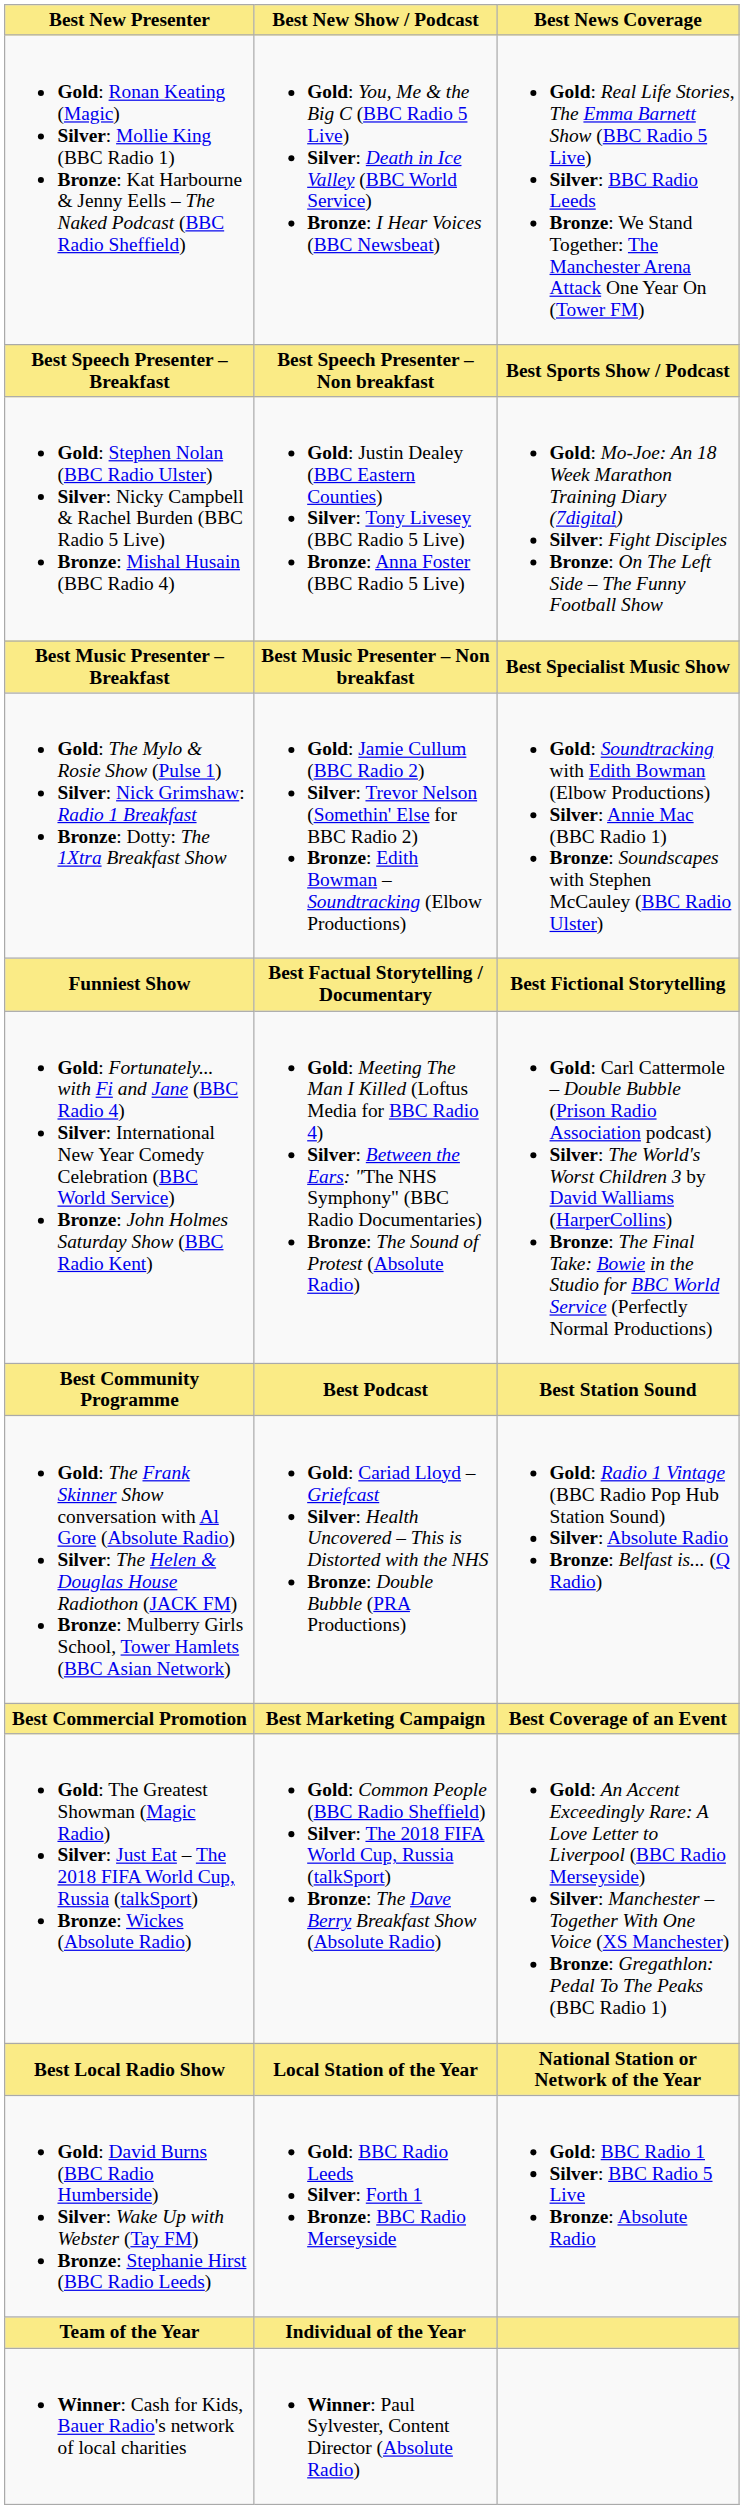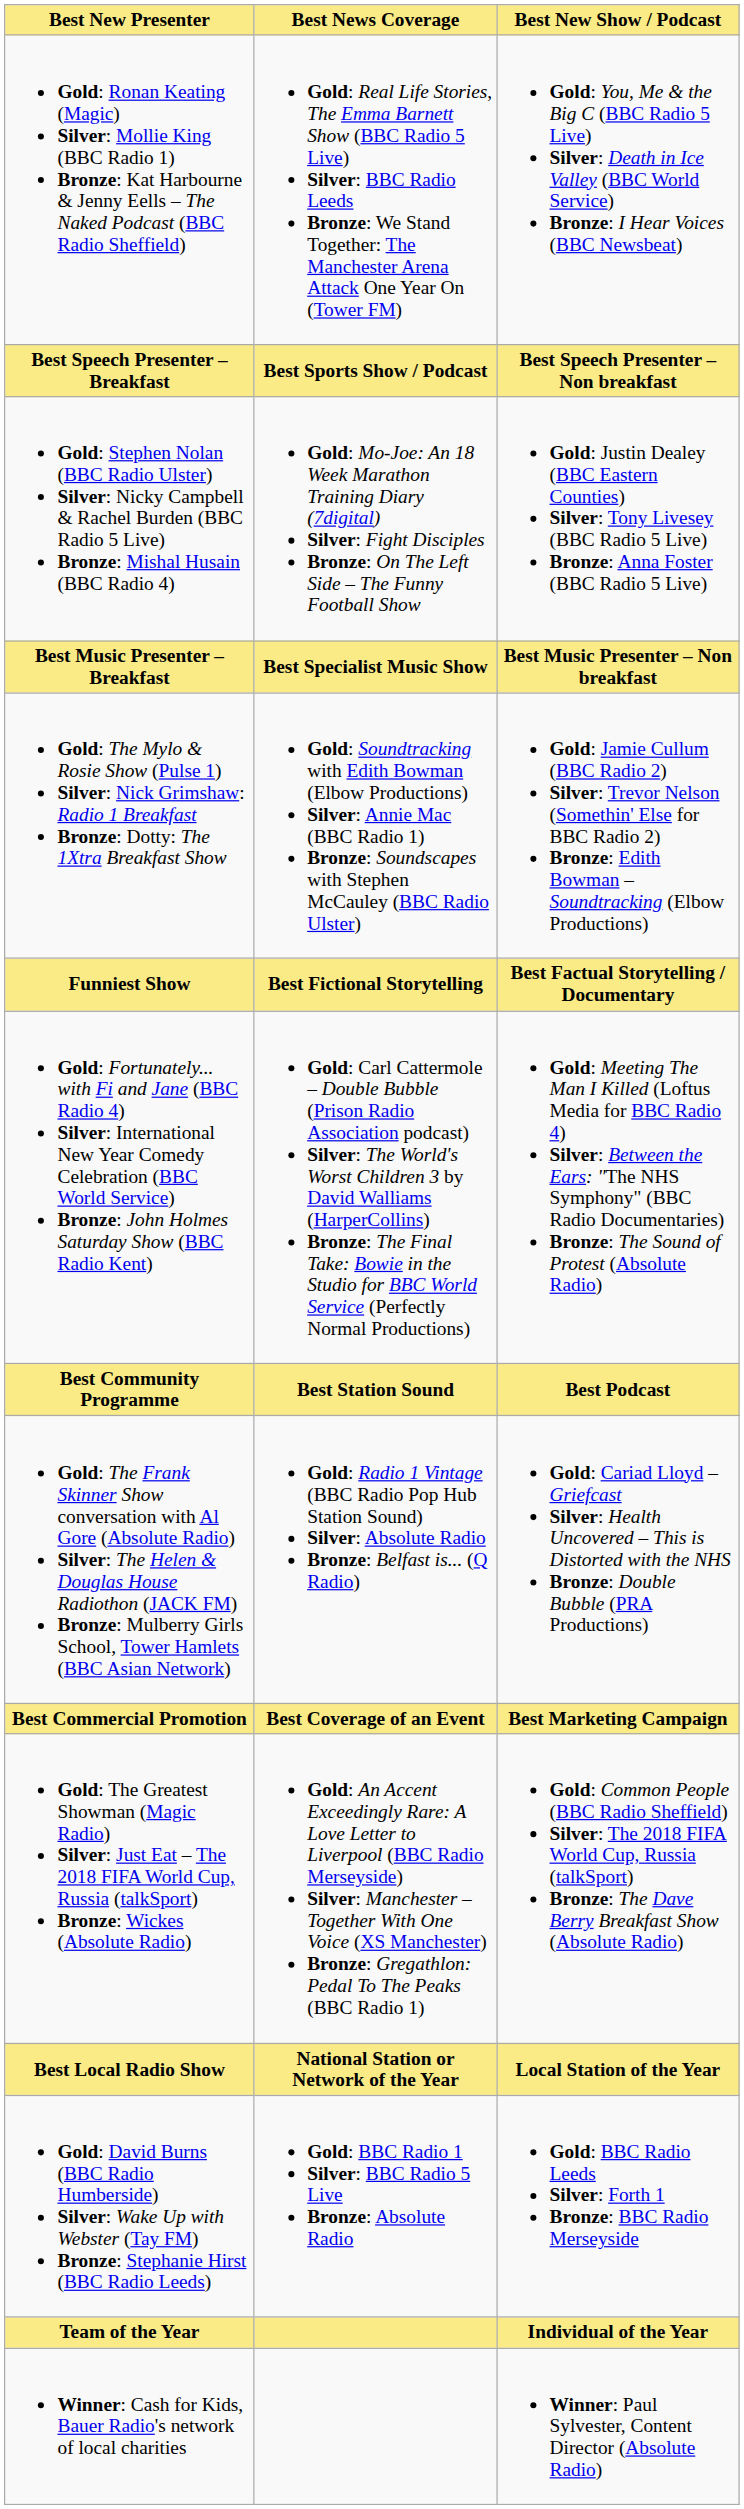columns swapped: (375, 19) <-> (618, 19)
